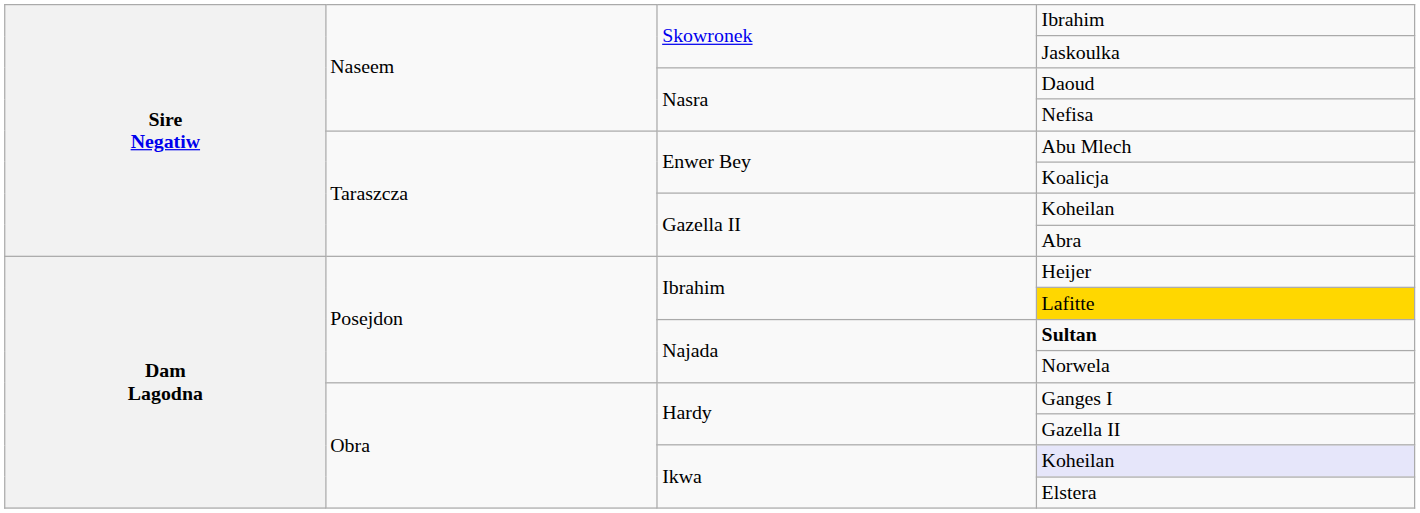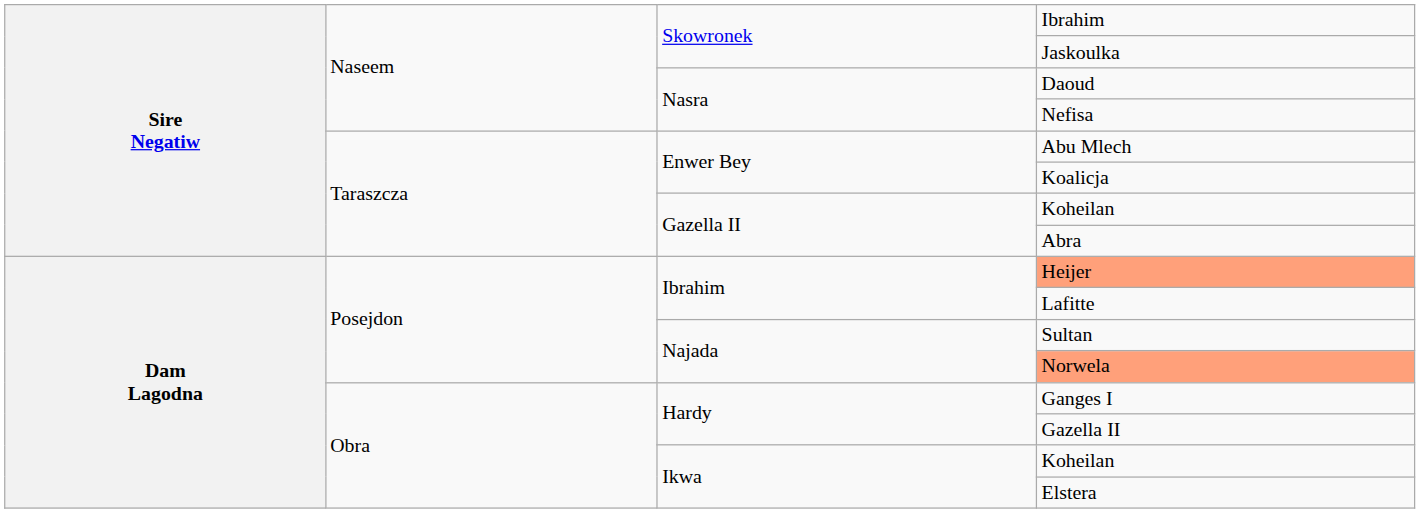(1066, 271) no background -> (1066, 271) lightsalmon background
(1068, 303) gold background -> (1068, 303) no background
(1069, 334) bold -> (1067, 334) normal
(1076, 366) no background -> (1076, 366) lightsalmon background
(1078, 460) lavender background -> (1078, 460) no background
